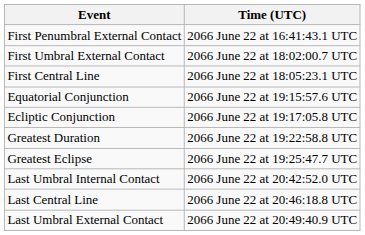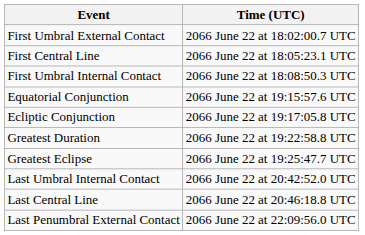- row: (94, 35)
+ row: (84, 76)
- row: (85, 220)
+ row: (94, 220)
